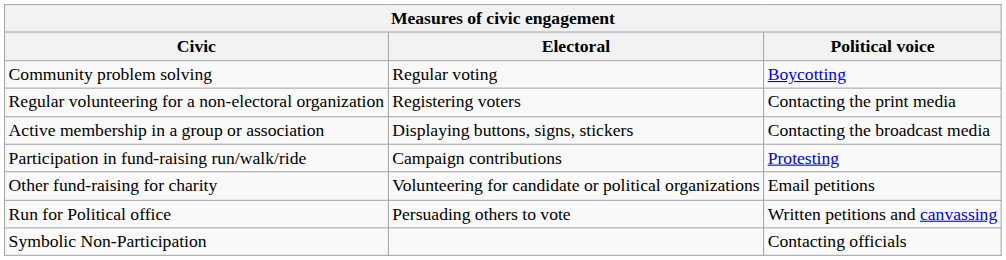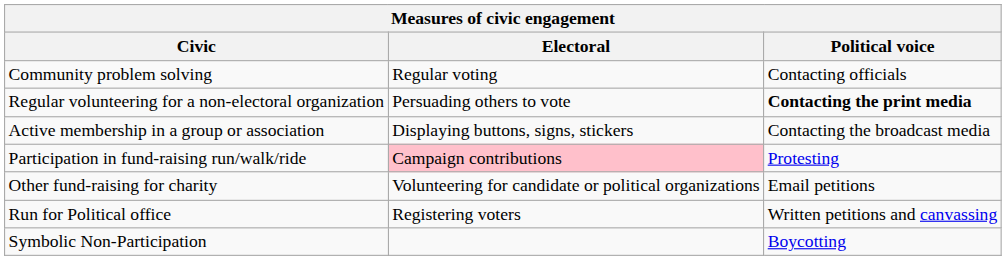(807, 74) Boycotting -> (837, 74) Contacting officials
(456, 102) Registering voters -> (481, 102) Persuading others to vote
(862, 102) normal -> (870, 102) bold
(477, 158) no background -> (477, 158) pink background
(481, 213) Persuading others to vote -> (456, 213) Registering voters
(837, 241) Contacting officials -> (807, 241) Boycotting
